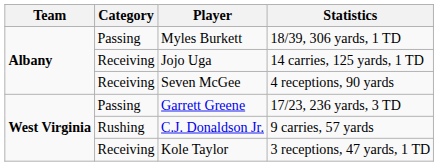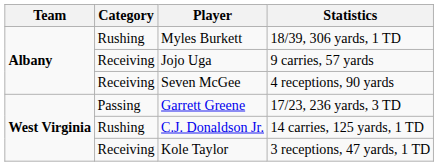(119, 38) Passing -> (121, 38) Rushing
(347, 60) 14 carries, 125 yards, 1 TD -> (322, 60) 9 carries, 57 yards
(322, 127) 9 carries, 57 yards -> (347, 127) 14 carries, 125 yards, 1 TD
